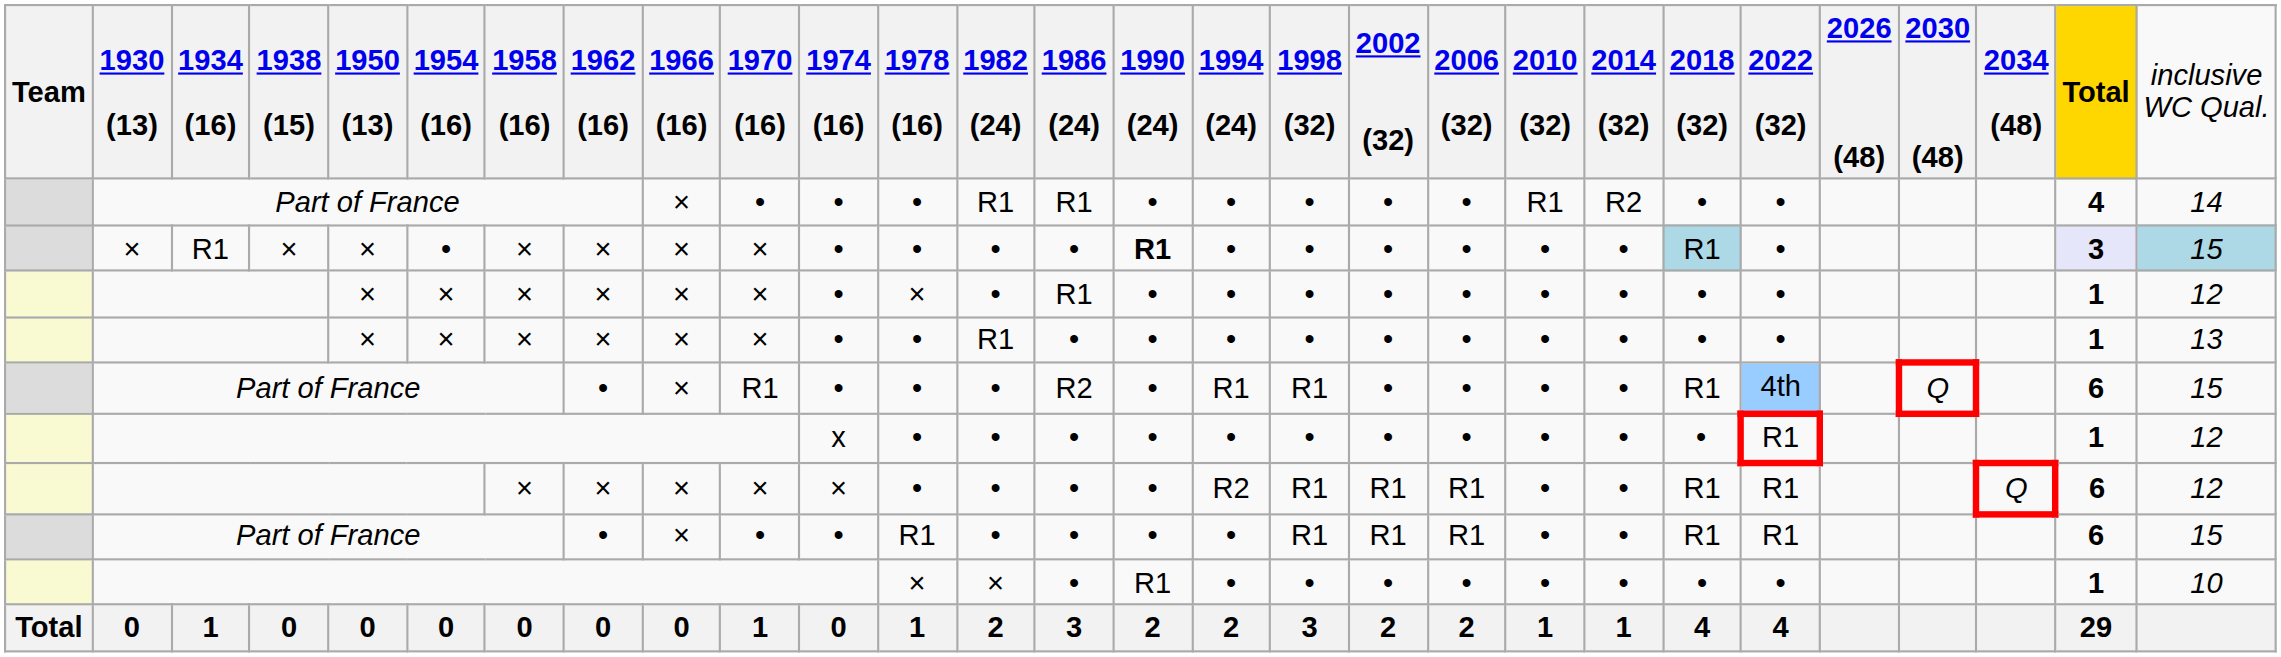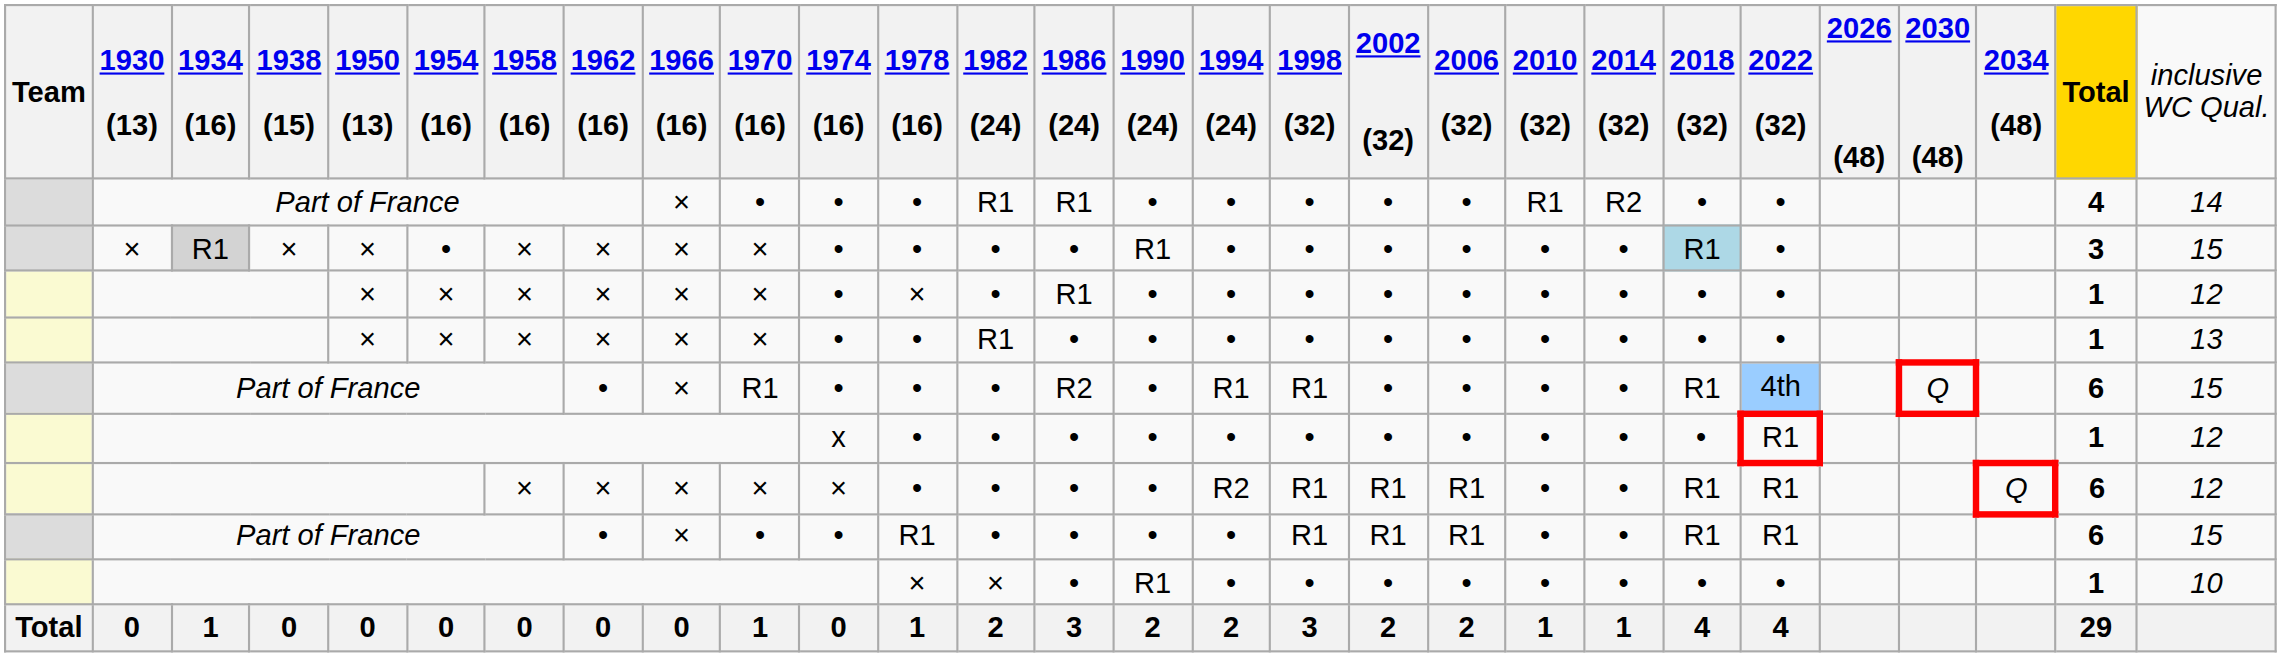(210, 248) no background -> (210, 248) lightgrey background
(1153, 248) bold -> (1153, 248) normal
(2096, 248) lavender background -> (2096, 248) no background
(2207, 248) lightblue background -> (2207, 248) no background
